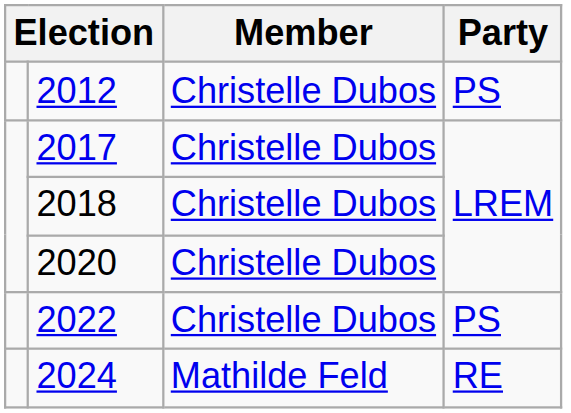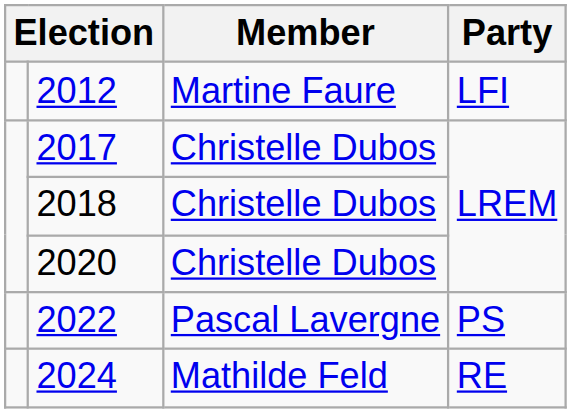(303, 90) Christelle Dubos -> (283, 90) Martine Faure
(477, 90) PS -> (483, 90) LFI
(303, 319) Christelle Dubos -> (305, 319) Pascal Lavergne
